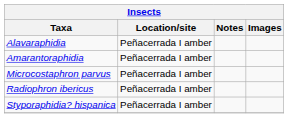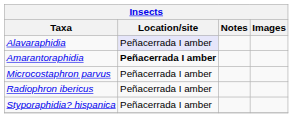(166, 43) no background -> (166, 43) lavender background
(166, 58) normal -> (168, 58) bold
